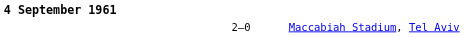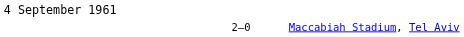(60, 10) bold -> (60, 10) normal
